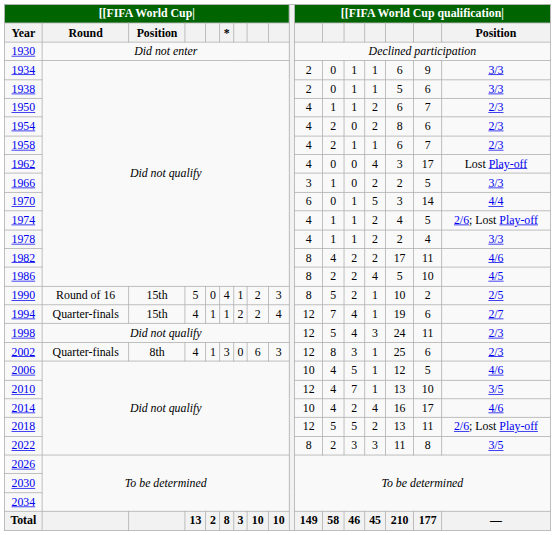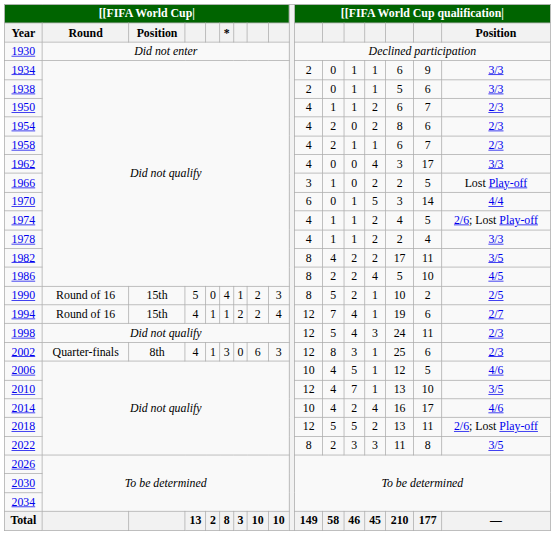(496, 164) Lost Play-off -> (496, 164) 3/3
(496, 182) 3/3 -> (496, 182) Lost Play-off
(496, 257) 4/6 -> (496, 257) 3/5
(86, 314) Quarter-finals -> (86, 314) Round of 16
